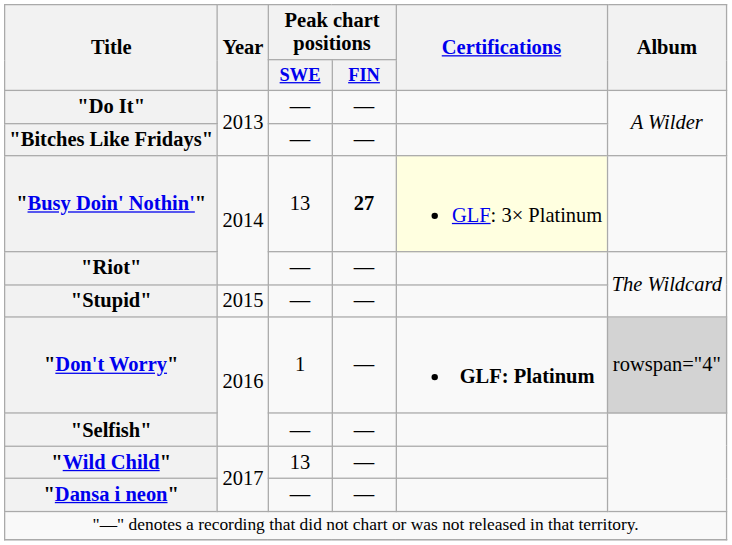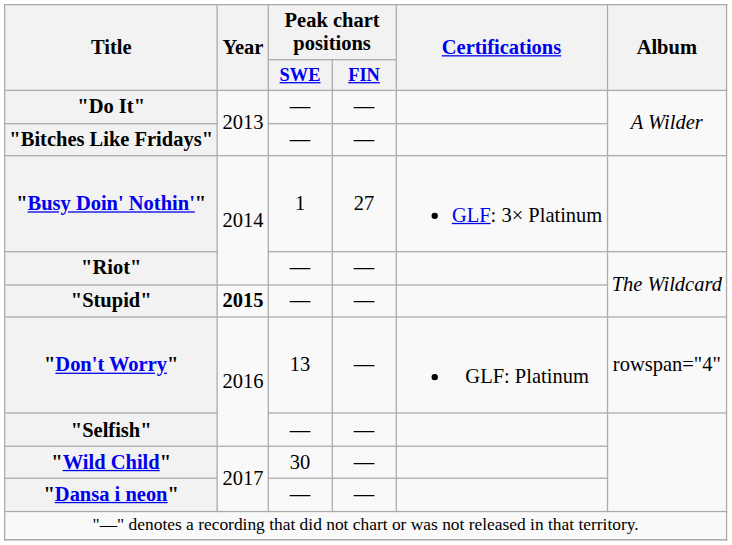(300, 203) 13 -> (300, 203) 1
(364, 203) bold -> (364, 203) normal
(501, 215) lightyellow background -> (501, 215) no background
(243, 300) normal -> (243, 300) bold
(300, 365) 1 -> (300, 365) 13
(501, 377) bold -> (501, 377) normal
(667, 365) lightgrey background -> (667, 365) no background
(300, 462) 13 -> (300, 462) 30
